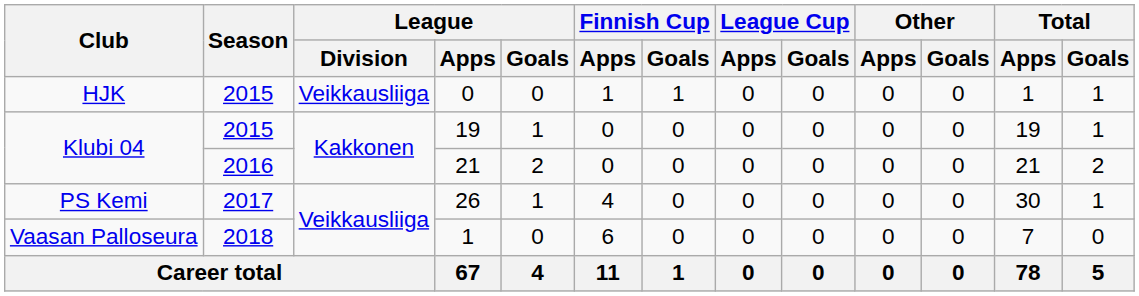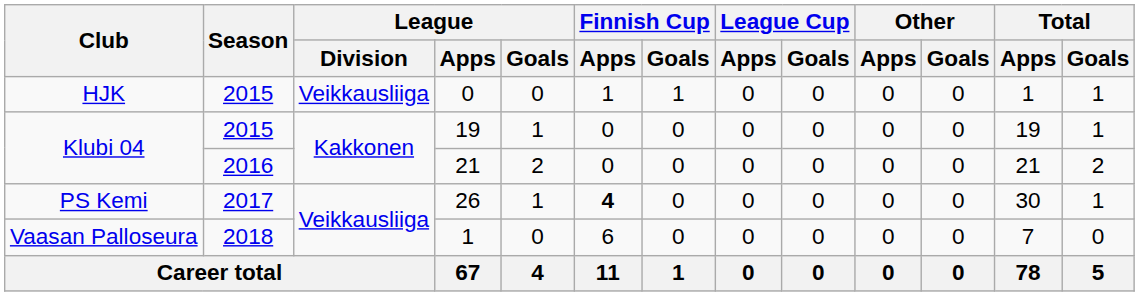(608, 201) normal -> (608, 201) bold
